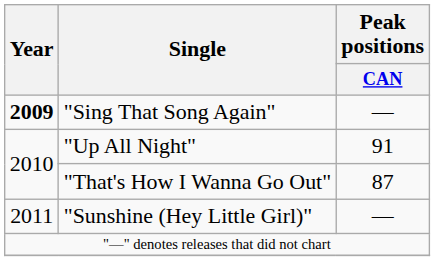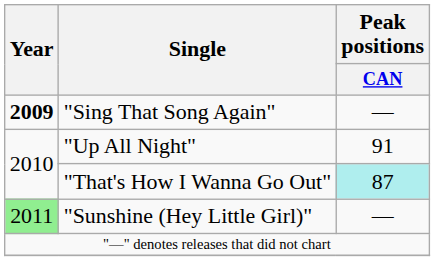(383, 181) no background -> (383, 181) paleturquoise background
(32, 216) no background -> (32, 216) lightgreen background
